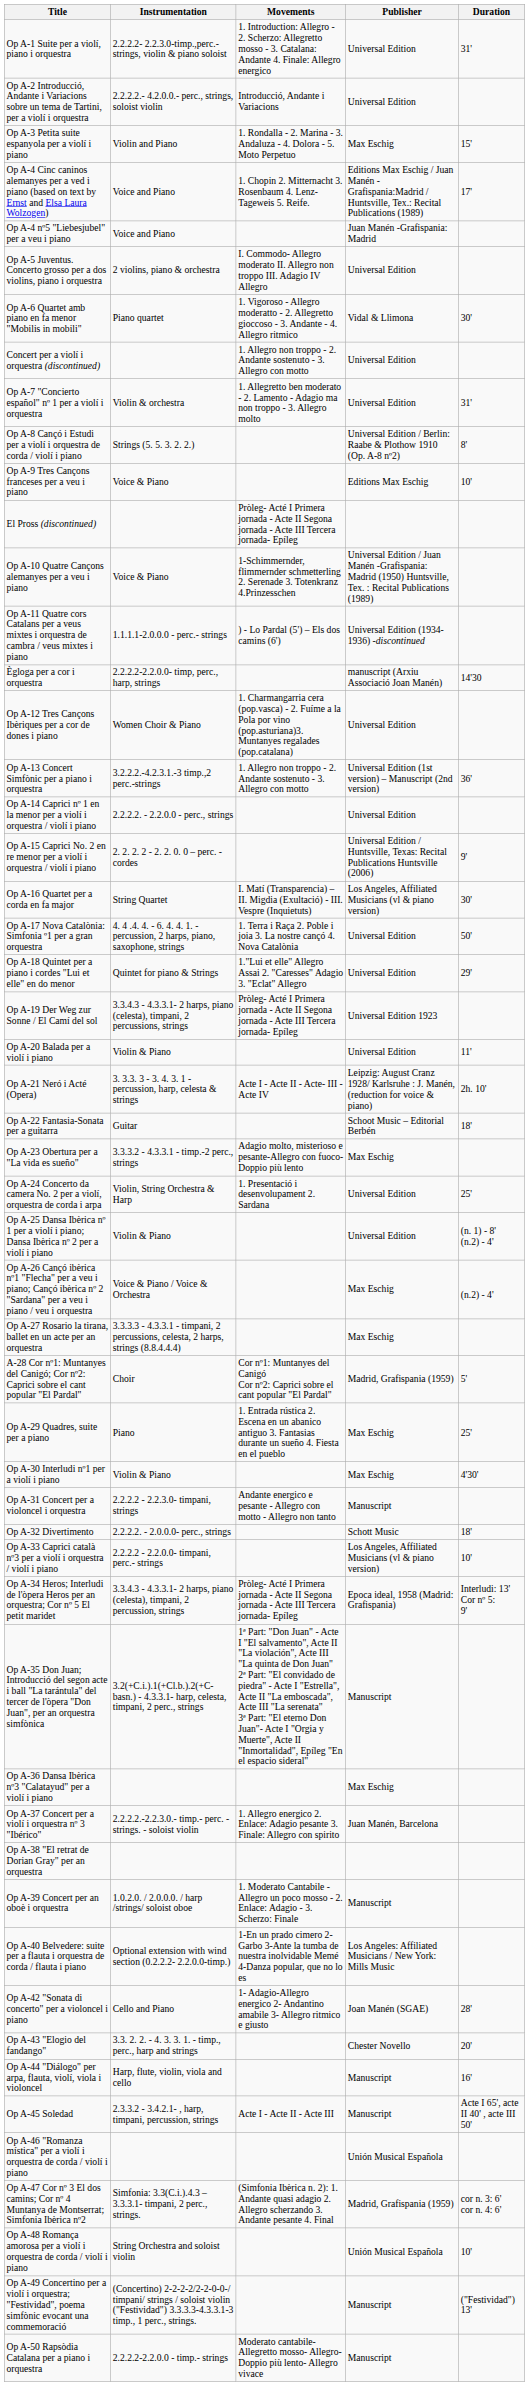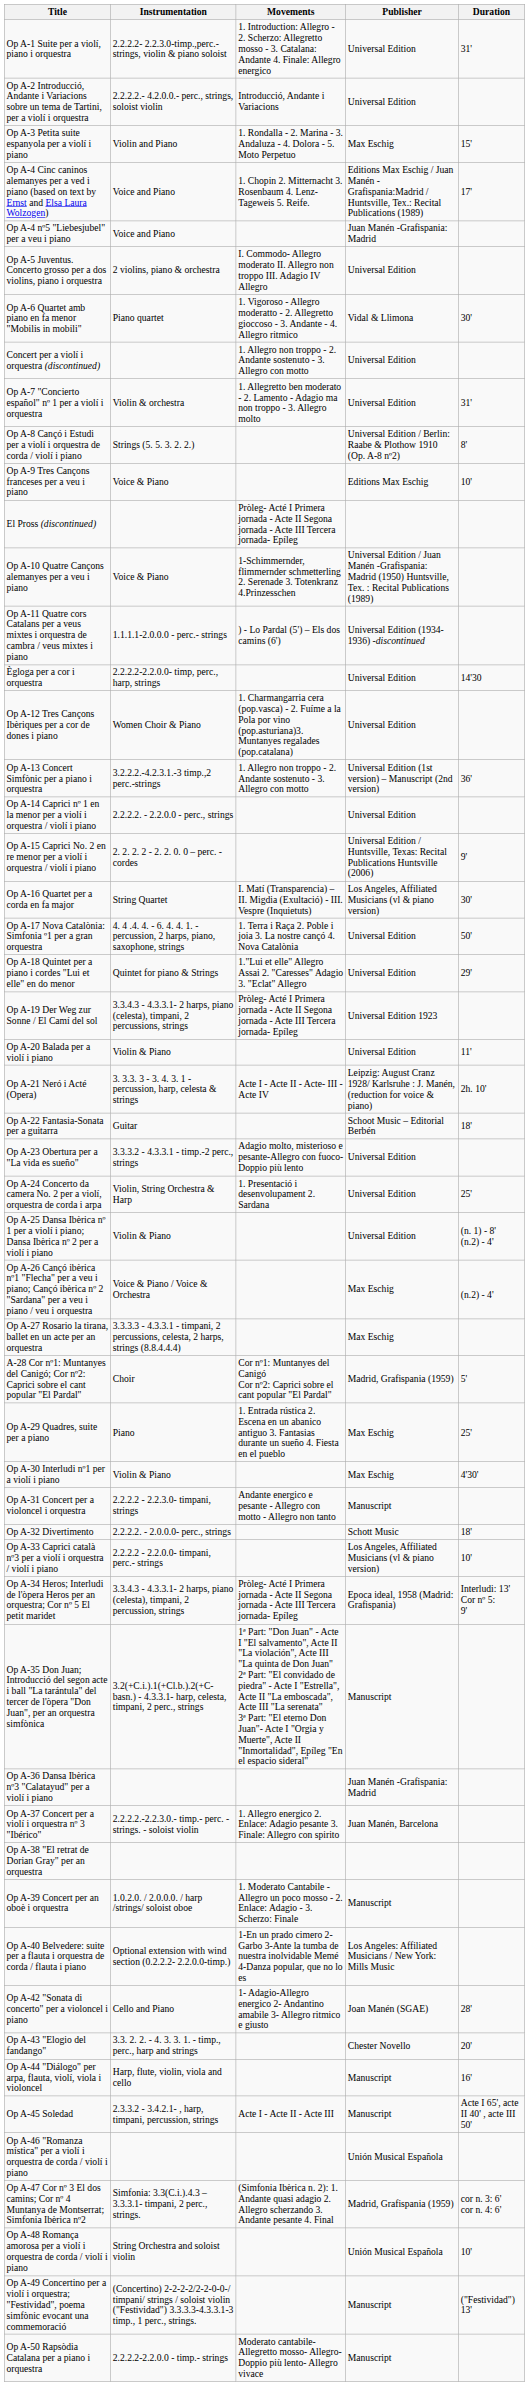(395, 677) manuscript (Arxiu Associació Joan Manén) -> (382, 677) Universal Edition
(371, 1157) Max Eschig -> (382, 1157) Universal Edition
(371, 1787) Max Eschig -> (398, 1787) Juan Manén -Grafispania: Madrid
